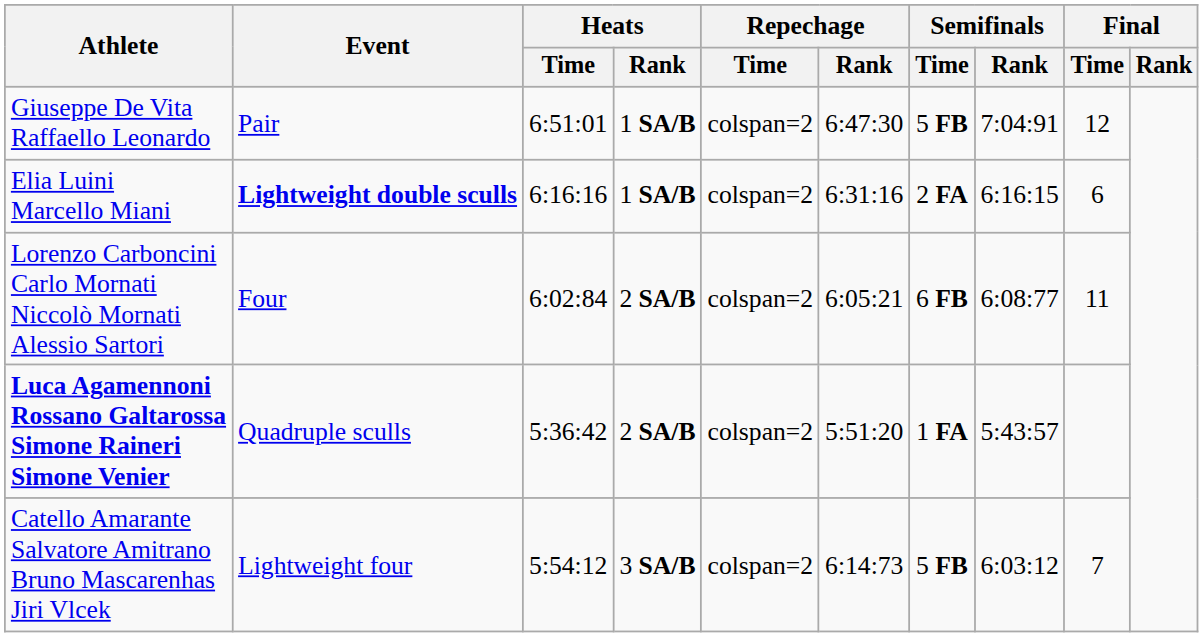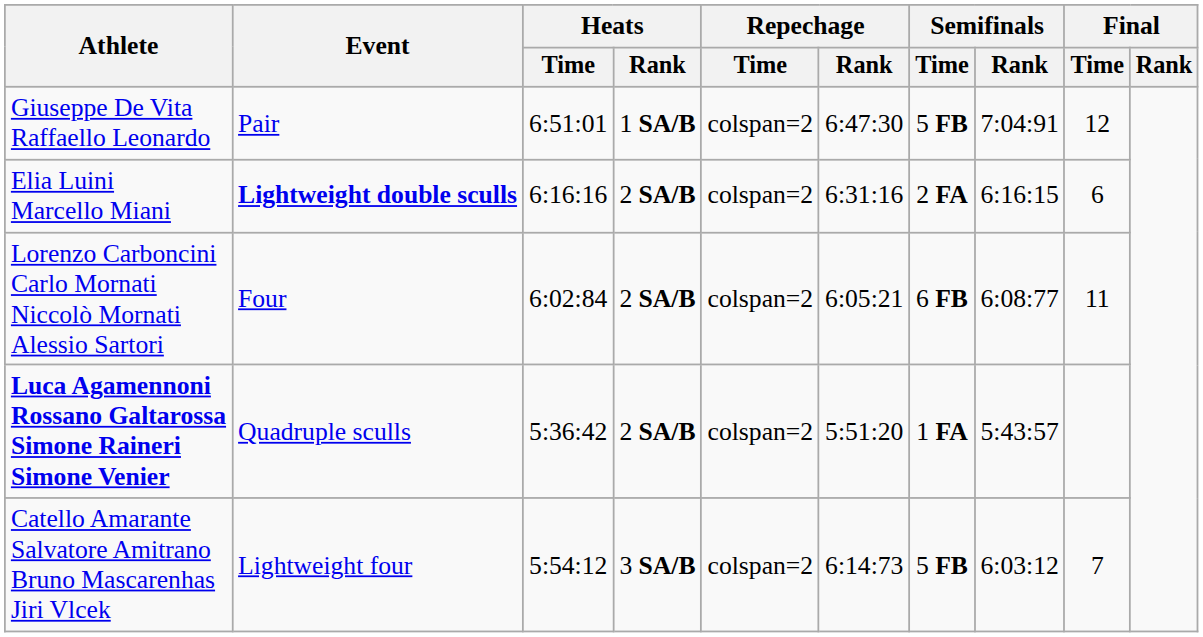(657, 195) 1 SA/B -> (657, 195) 2 SA/B
